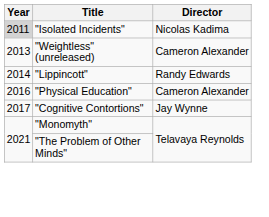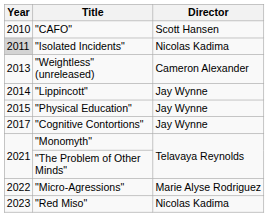+ row: (54, 29)
(193, 74) Randy Edwards -> (182, 91) Jay Wynne
(19, 91) 2016 -> (19, 108) 2015
(202, 91) Cameron Alexander -> (182, 108) Jay Wynne
+ row: (80, 187)
+ row: (61, 204)
